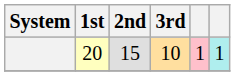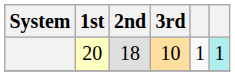(130, 53) 15 -> (130, 53) 18
(200, 53) pink background -> (200, 53) no background
